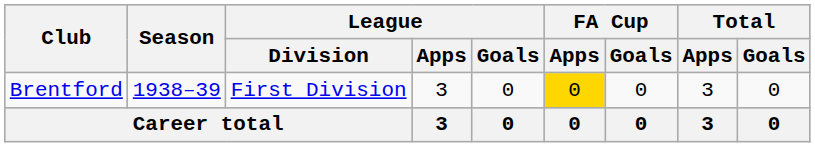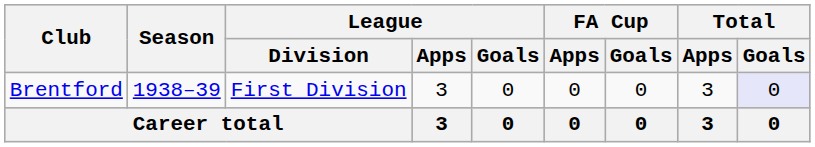(575, 90) gold background -> (575, 90) no background
(774, 90) no background -> (774, 90) lavender background
